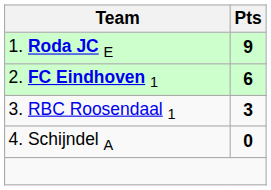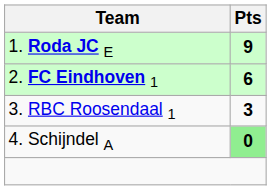(248, 141) no background -> (248, 141) lightgreen background
